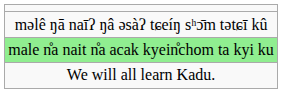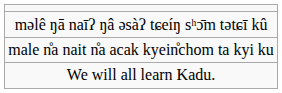(141, 49) lightgreen background -> (141, 49) no background
